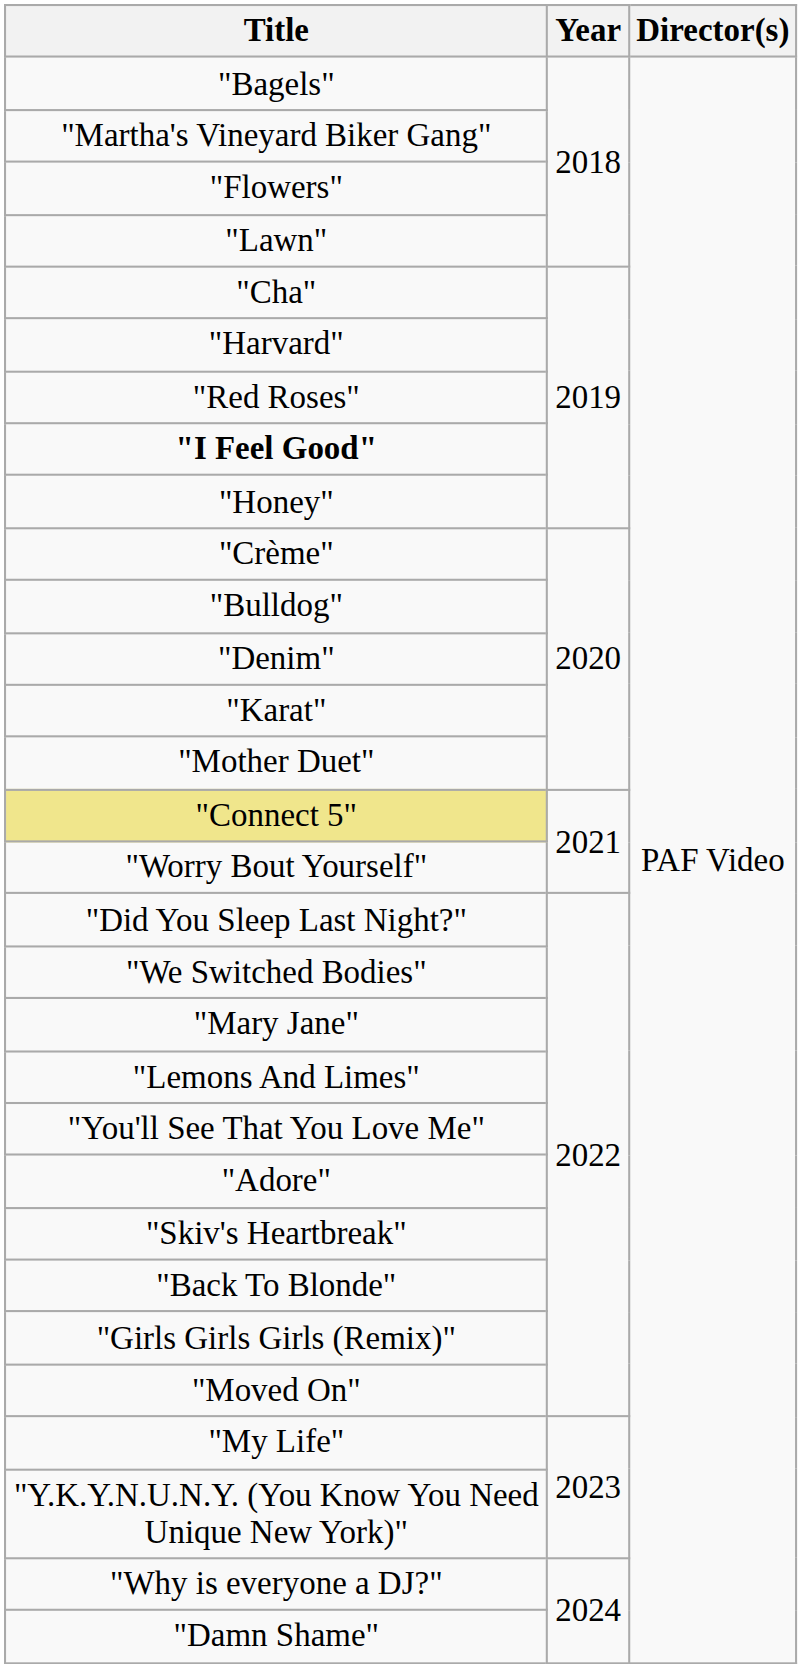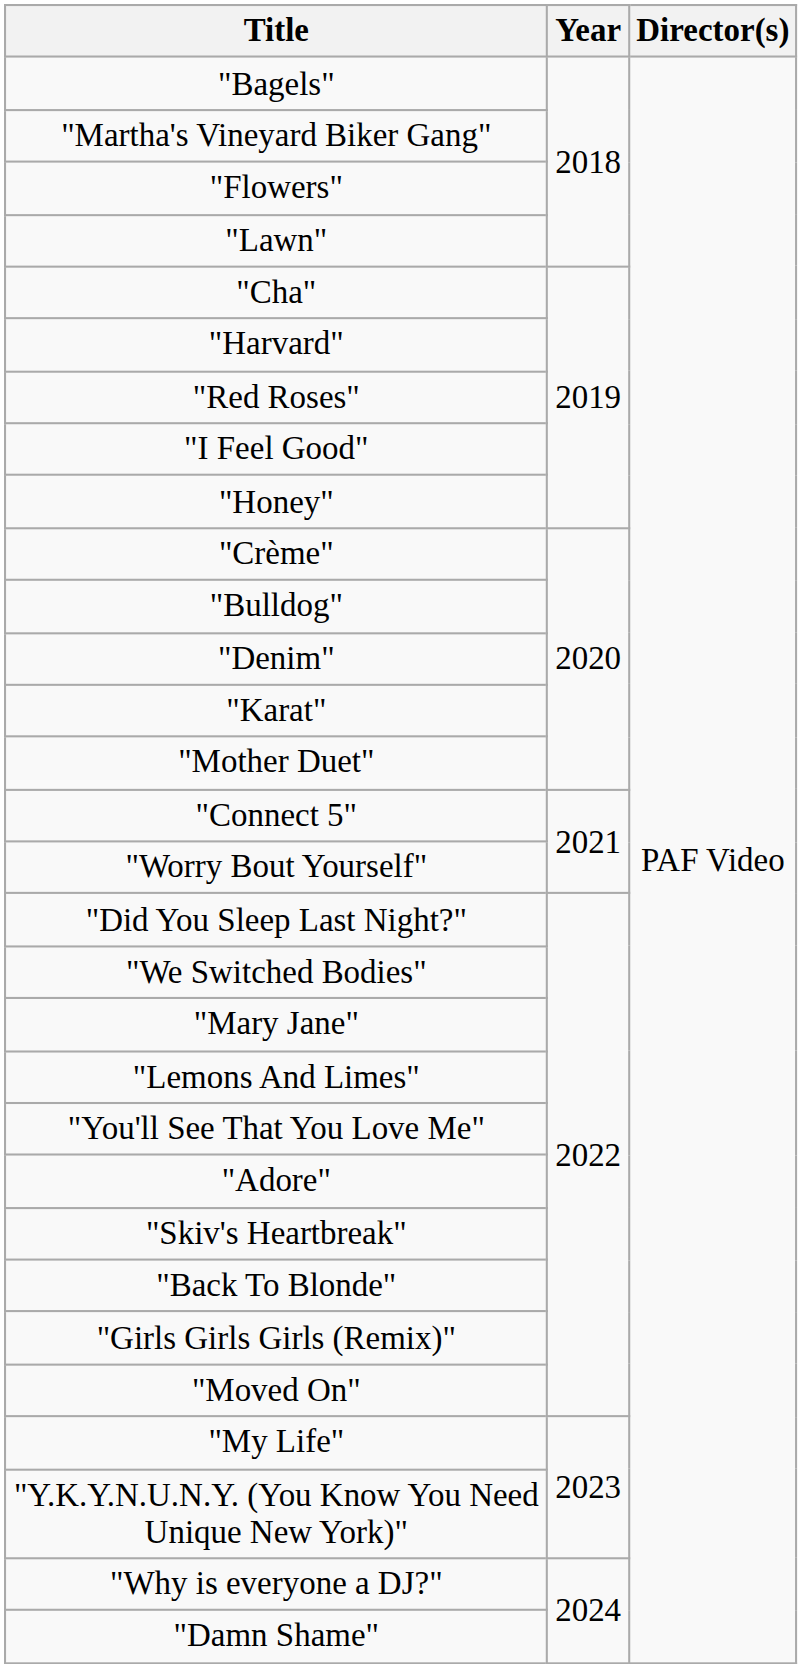(276, 448) bold -> (276, 448) normal
(276, 814) khaki background -> (276, 814) no background
